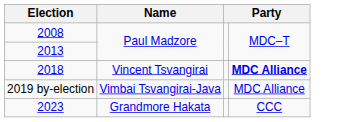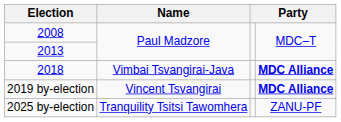(160, 70) Vincent Tsvangirai -> (173, 70) Vimbai Tsvangirai-Java
(160, 88) Vimbai Tsvangirai-Java -> (173, 88) Vincent Tsvangirai
(269, 88) normal -> (296, 88) bold
- row: (51, 107)
+ row: (51, 107)
